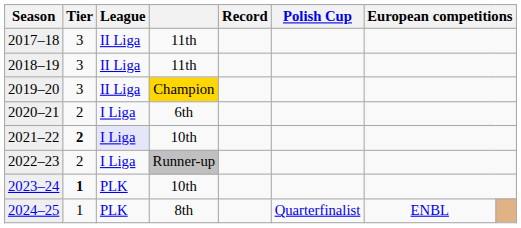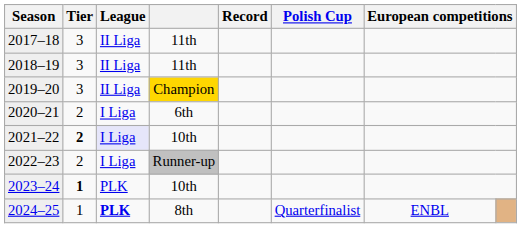(114, 210) normal -> (115, 210) bold
